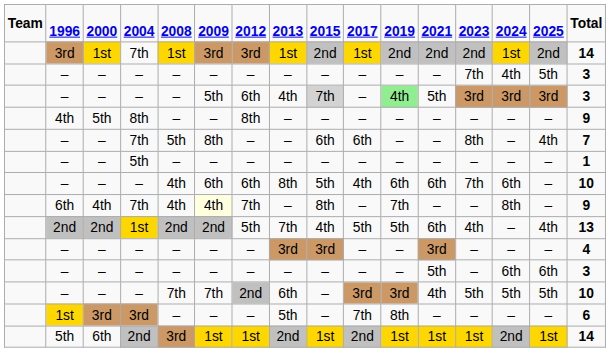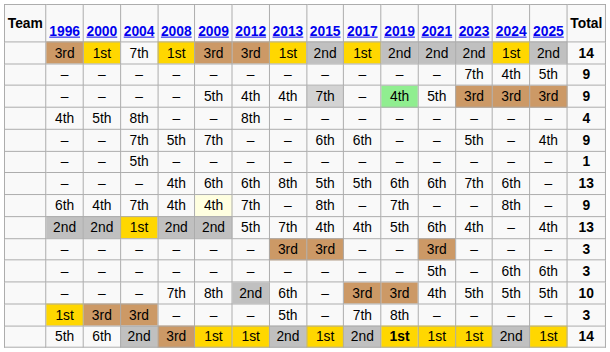(586, 75) 3 -> (586, 75) 9
(251, 97) 6th -> (251, 97) 4th
(586, 97) 3 -> (586, 97) 9
(586, 119) 9 -> (586, 119) 4
(213, 140) 8th -> (213, 140) 7th
(474, 140) 8th -> (474, 140) 5th
(586, 140) 7 -> (586, 140) 9
(362, 184) 4th -> (362, 184) 5th
(586, 184) 10 -> (586, 184) 13
(362, 228) 5th -> (362, 228) 4th
(586, 250) 4 -> (586, 250) 3
(213, 293) 7th -> (213, 293) 8th
(586, 315) 6 -> (586, 315) 3
(400, 337) normal -> (400, 337) bold
